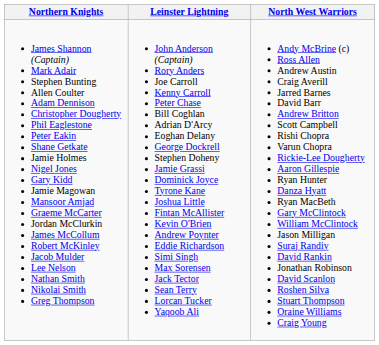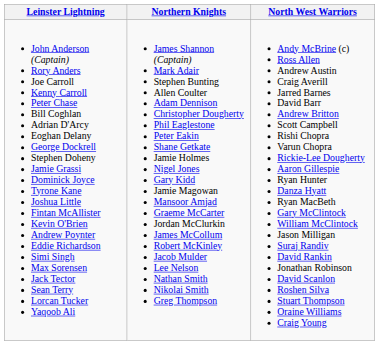columns swapped: (189, 12) <-> (66, 12)
